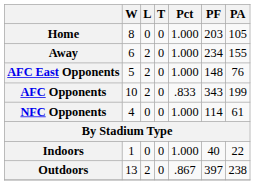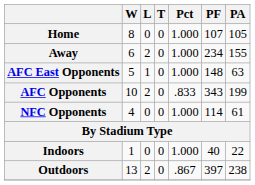(214, 33) 203 -> (214, 33) 107
(147, 72) 2 -> (147, 72) 1
(238, 72) 76 -> (238, 72) 63
